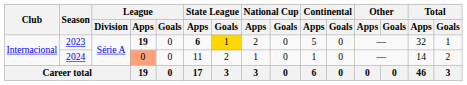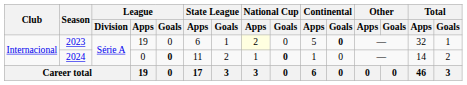(143, 42) bold -> (143, 42) normal
(198, 42) bold -> (198, 42) normal
(226, 42) gold background -> (226, 42) no background
(256, 42) no background -> (256, 42) lightyellow background
(341, 42) normal -> (341, 42) bold
(143, 57) lightsalmon background -> (143, 57) no background
(170, 57) normal -> (170, 57) bold
(285, 57) normal -> (285, 57) bold
